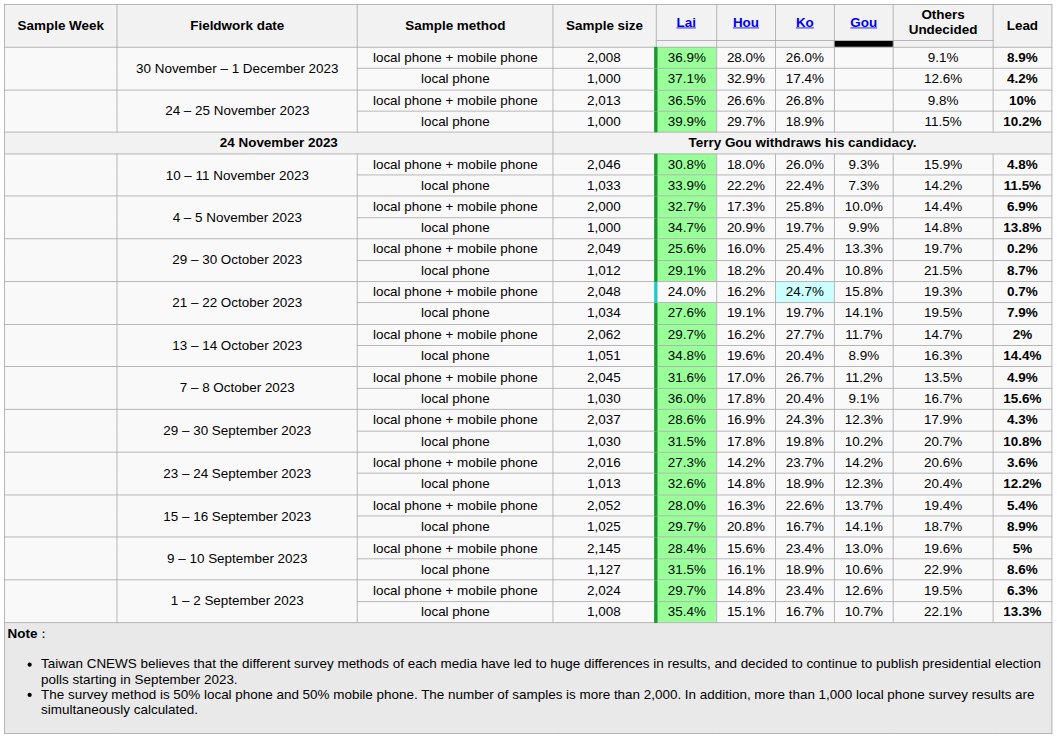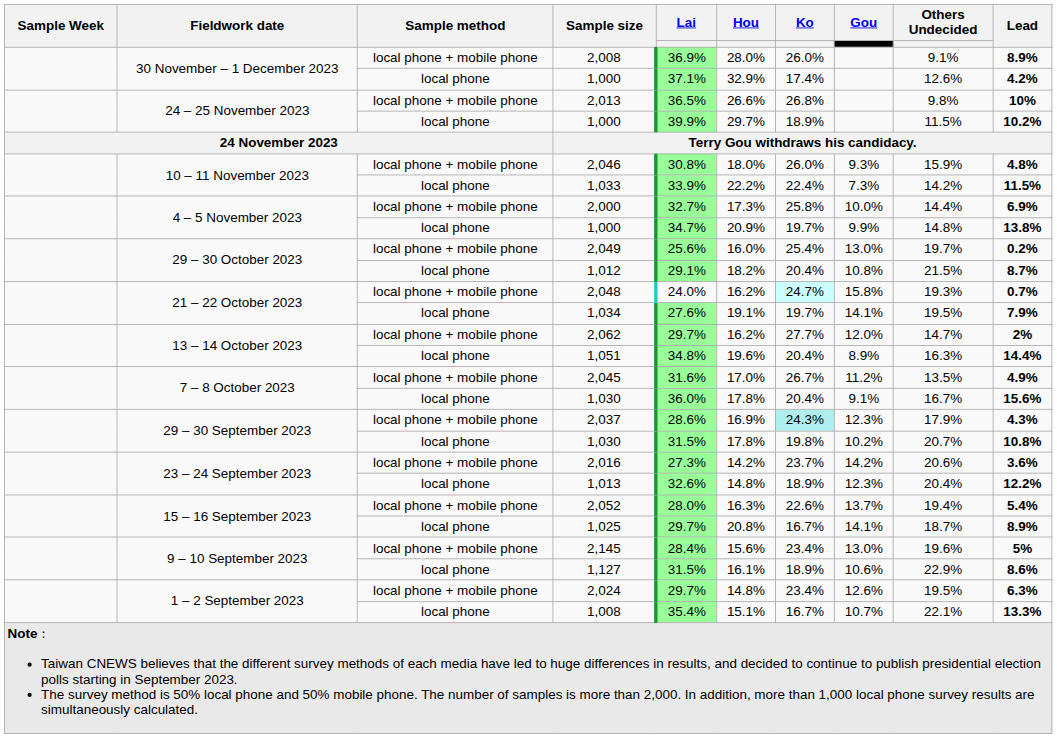(864, 249) 13.3% -> (864, 249) 13.0%
(864, 334) 11.7% -> (864, 334) 12.0%
(805, 420) no background -> (805, 420) paleturquoise background
